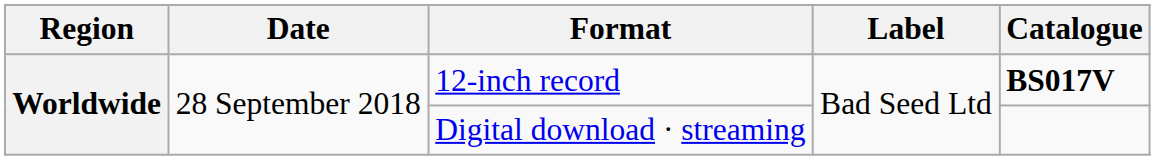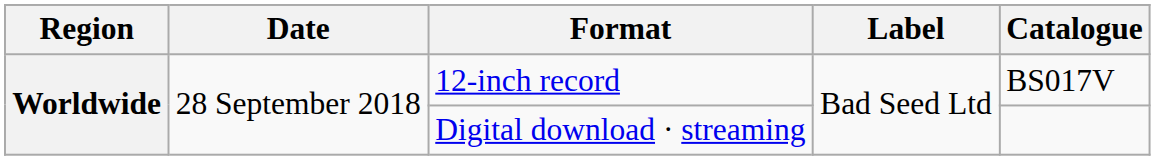(1061, 79) bold -> (1061, 79) normal
